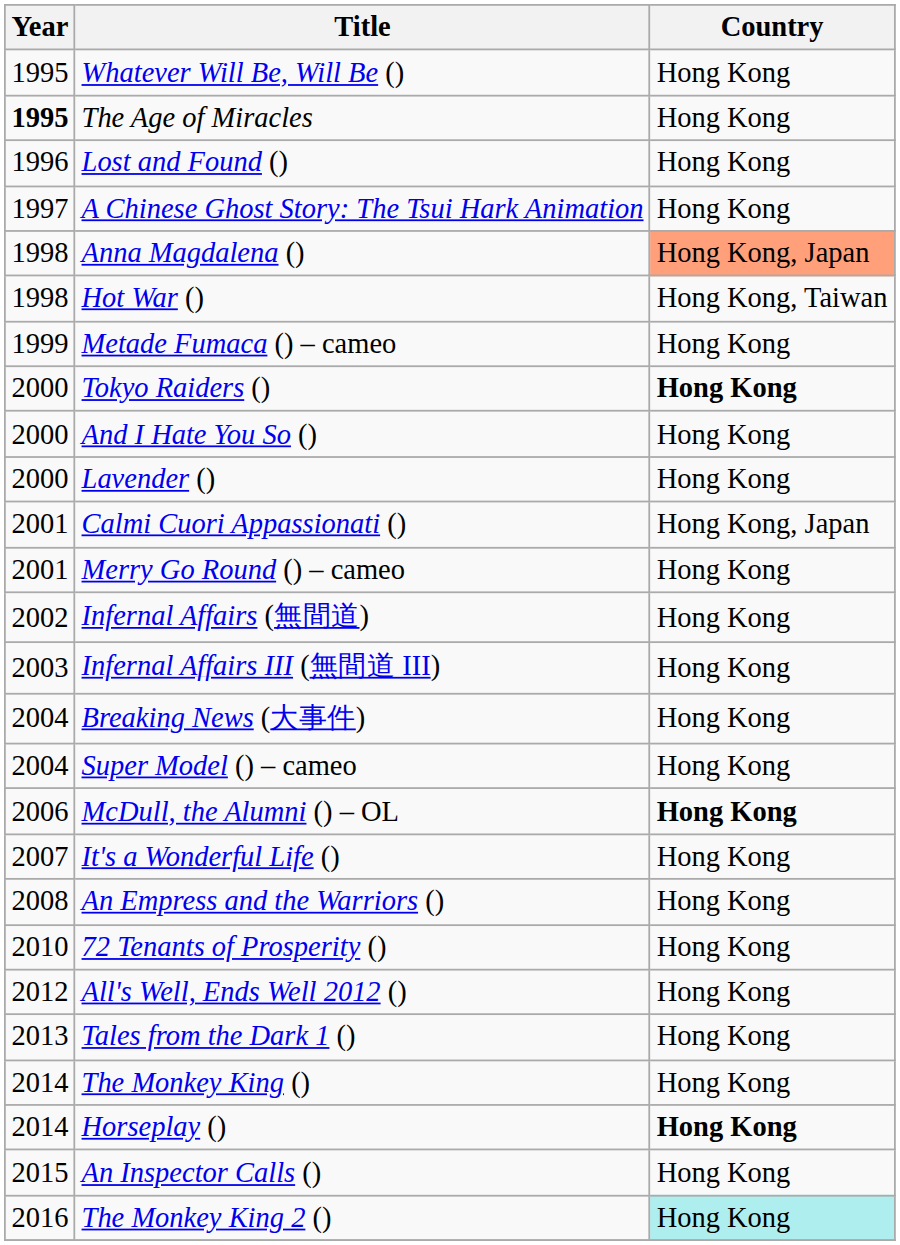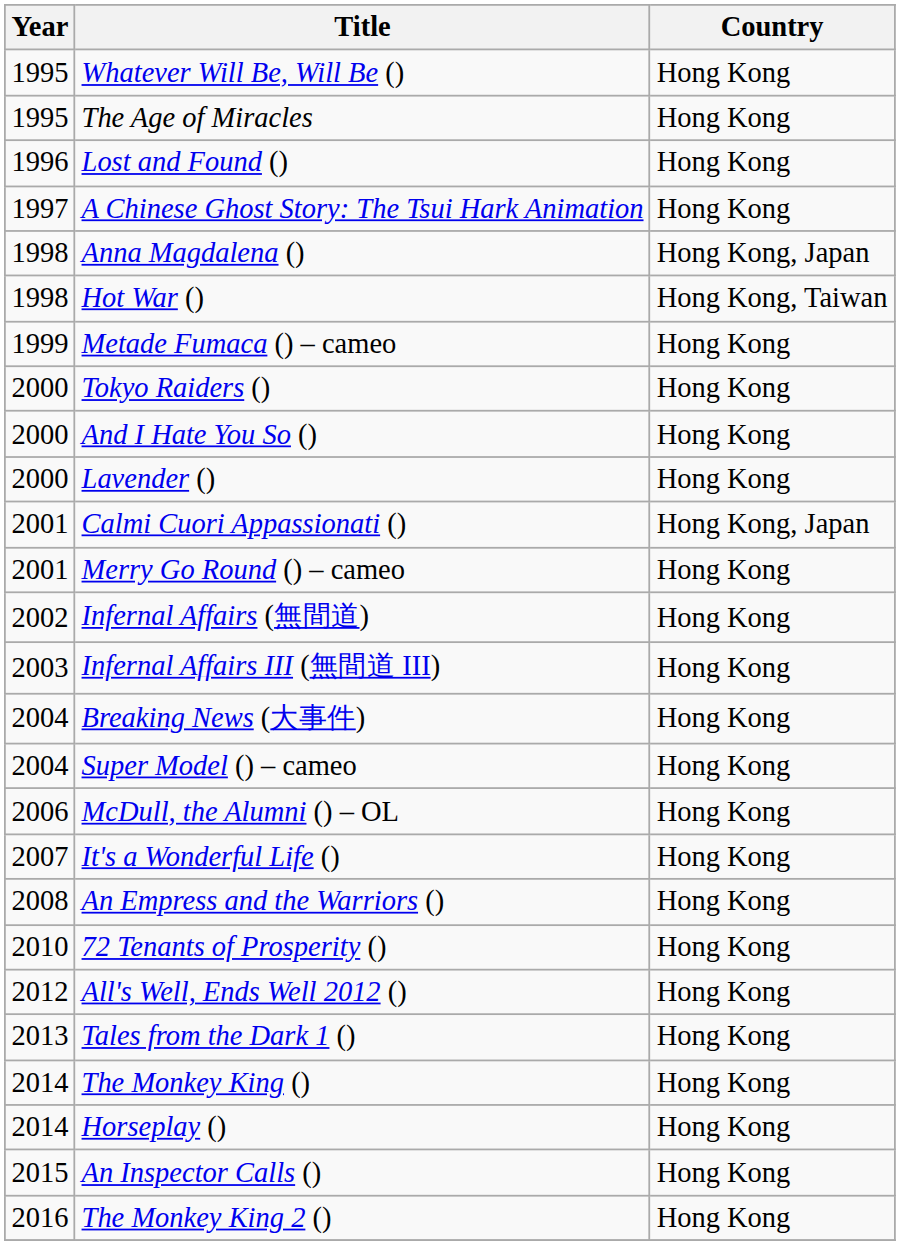(40, 117) bold -> (40, 117) normal
(763, 252) lightsalmon background -> (763, 252) no background
(727, 388) bold -> (723, 388) normal
(727, 810) bold -> (723, 810) normal
(727, 1127) bold -> (723, 1127) normal
(723, 1217) paleturquoise background -> (723, 1217) no background
